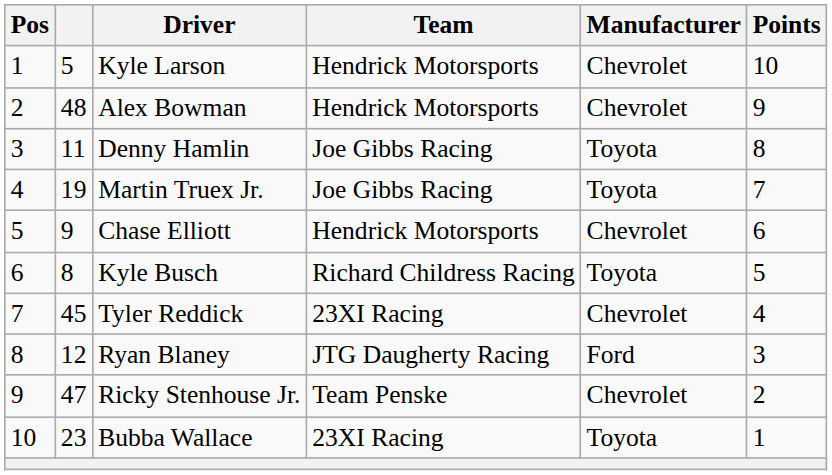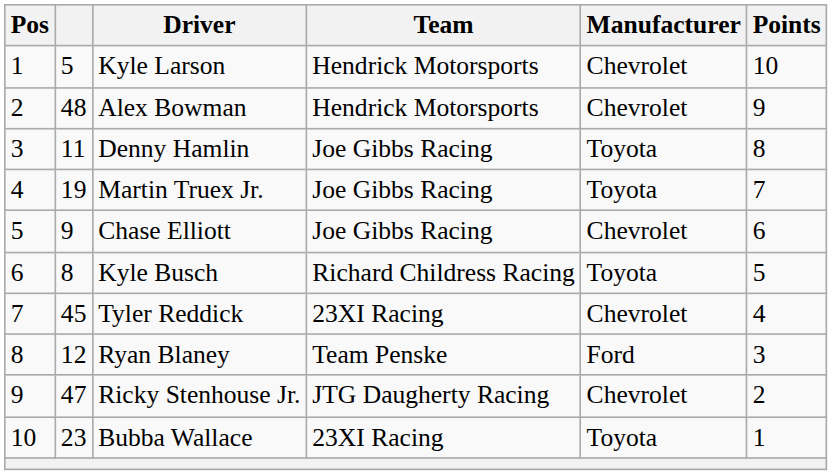(425, 230) Hendrick Motorsports -> (402, 230) Joe Gibbs Racing
(431, 354) JTG Daugherty Racing -> (380, 354) Team Penske
(380, 395) Team Penske -> (431, 395) JTG Daugherty Racing
